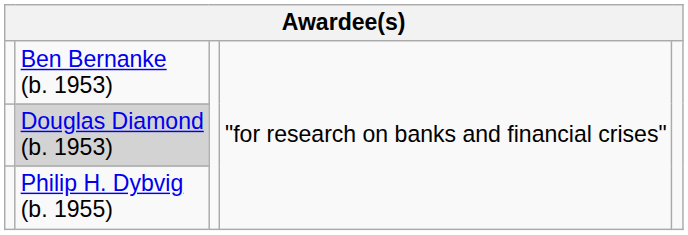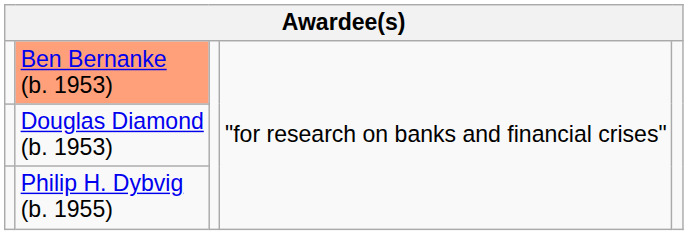(94, 72) no background -> (94, 72) lightsalmon background
(112, 134) lightgrey background -> (112, 134) no background
